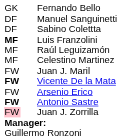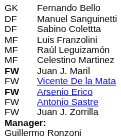(11, 39) bold -> (11, 39) normal
(12, 71) normal -> (12, 71) bold
(12, 81) bold -> (12, 81) normal
(12, 91) normal -> (12, 91) bold
(12, 102) bold -> (12, 102) normal
(12, 112) pink background -> (12, 112) no background
